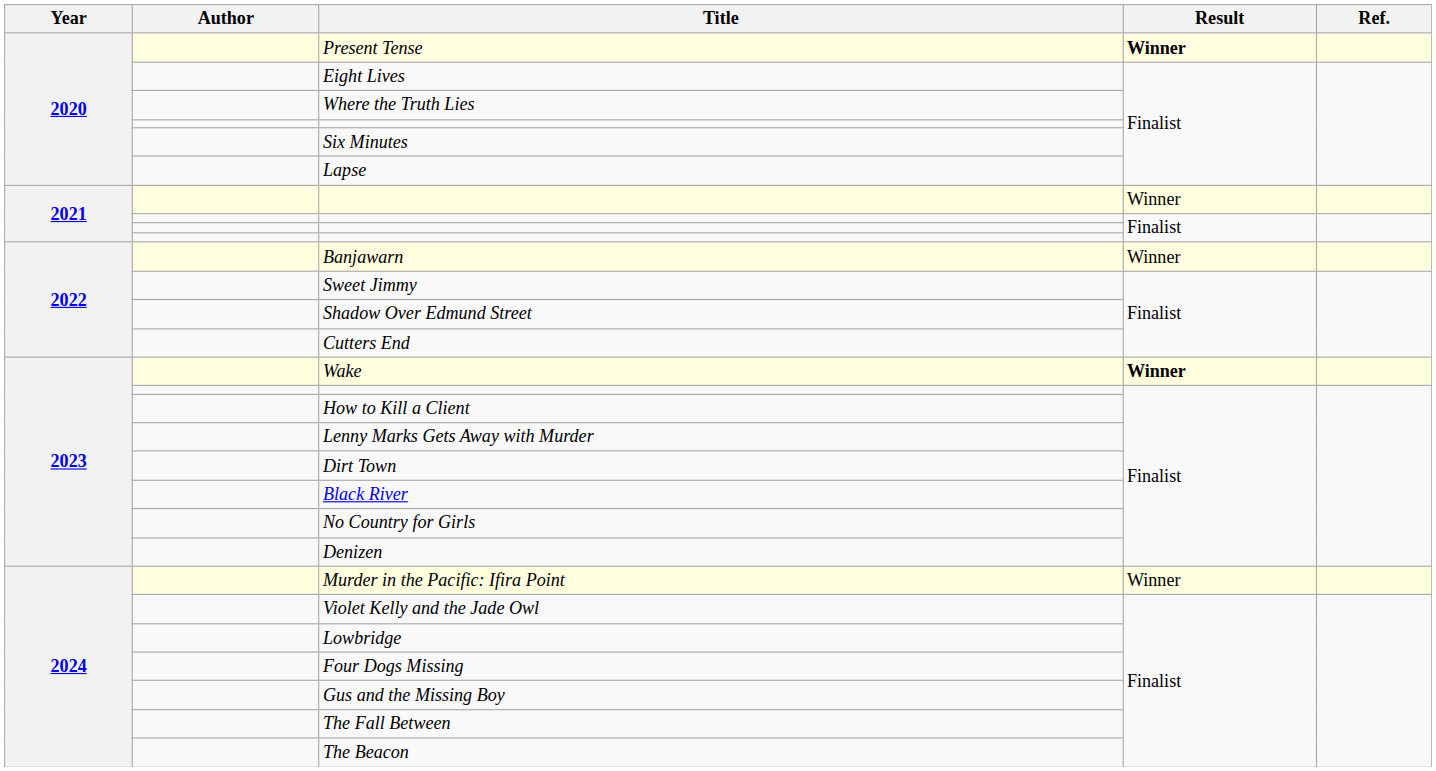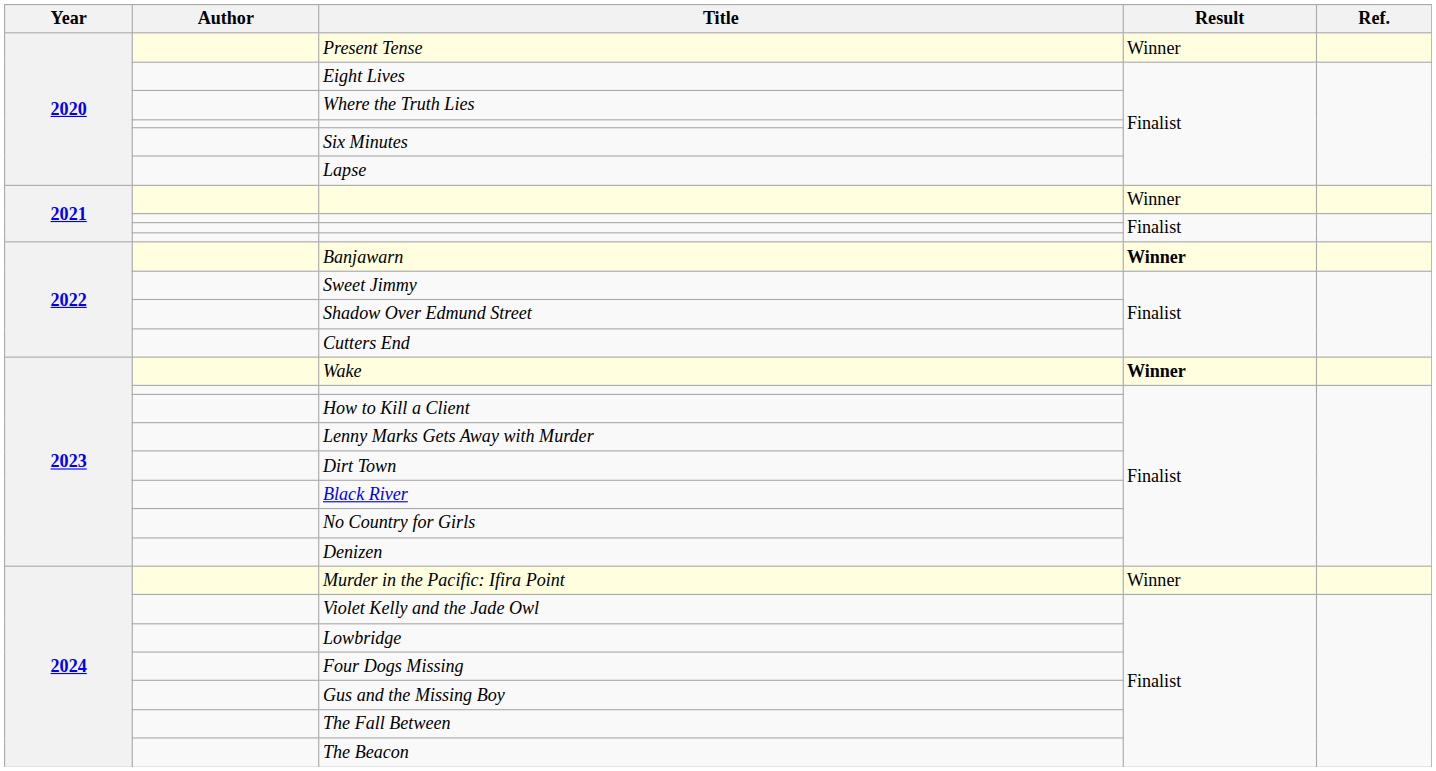(1156, 47) bold -> (1154, 47) normal
(1154, 256) normal -> (1156, 256) bold
